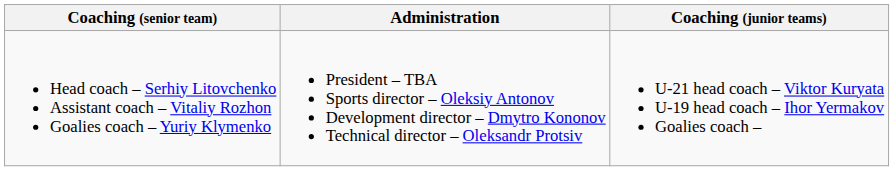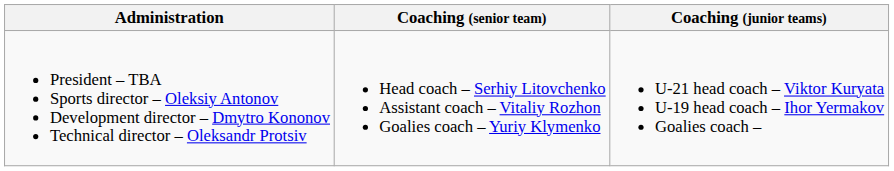columns swapped: (445, 17) <-> (142, 17)
